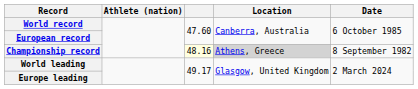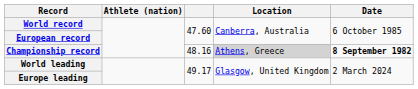(199, 51) lightyellow background -> (199, 51) no background
(372, 51) normal -> (372, 51) bold
